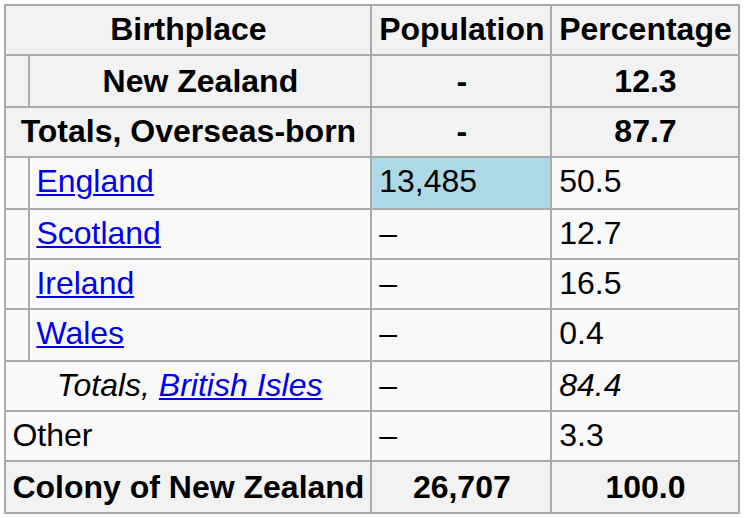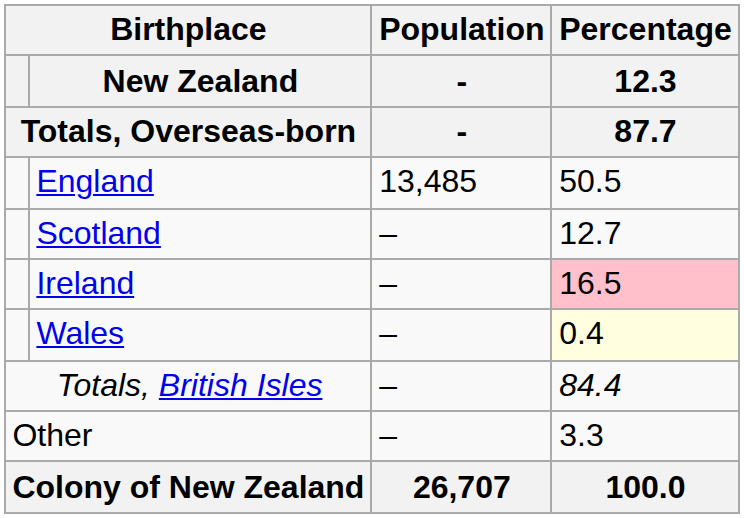(428, 182) lightblue background -> (428, 182) no background
(590, 283) no background -> (590, 283) pink background
(581, 334) no background -> (581, 334) lightyellow background
